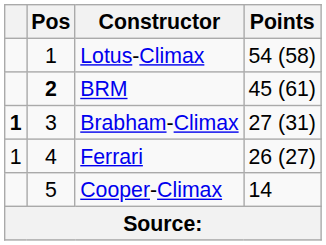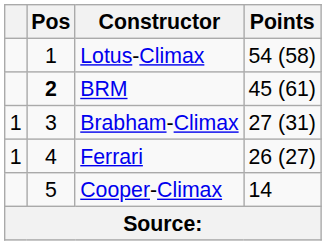(16, 123) bold -> (16, 123) normal
